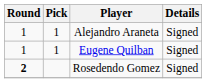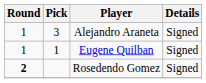(57, 31) 1 -> (57, 31) 3
